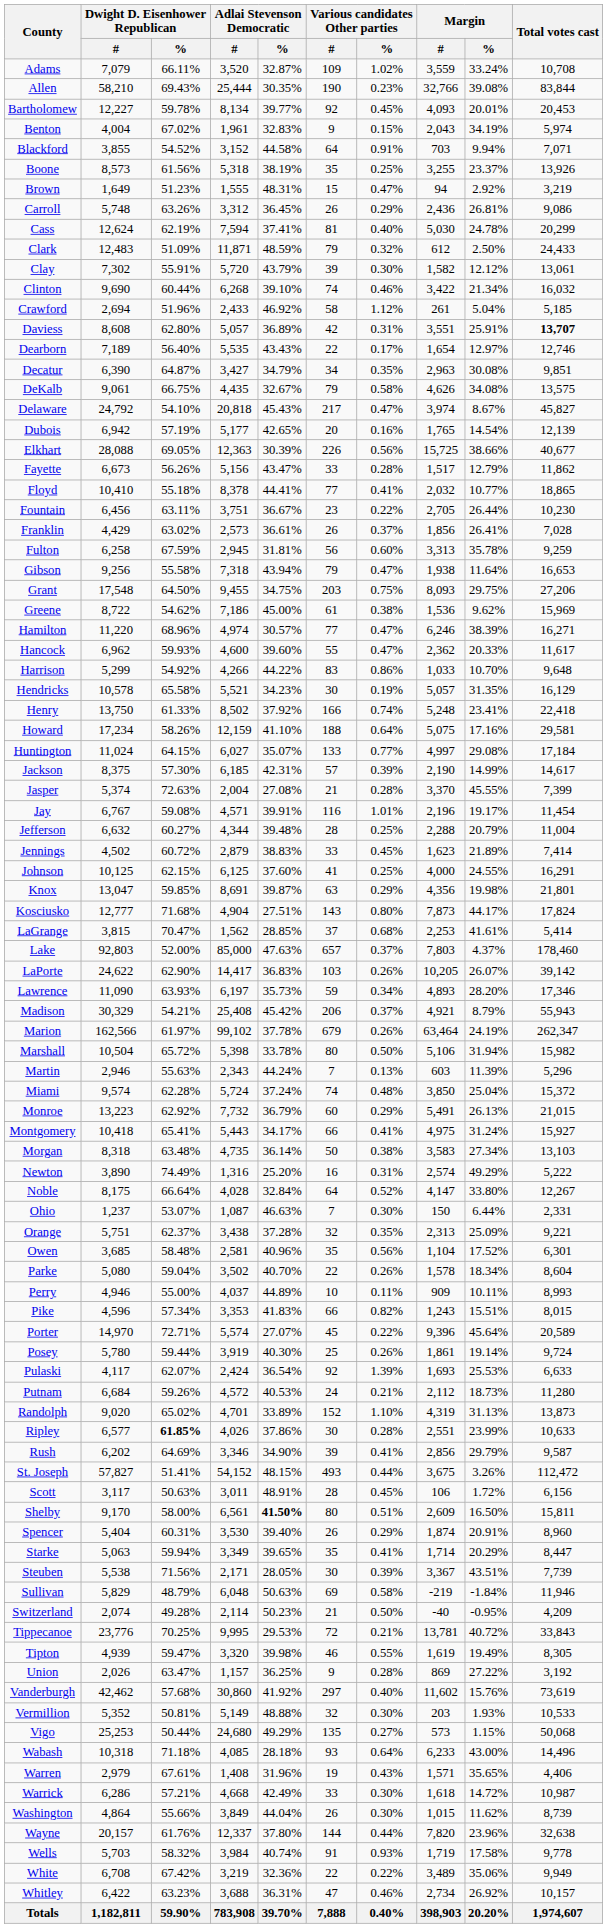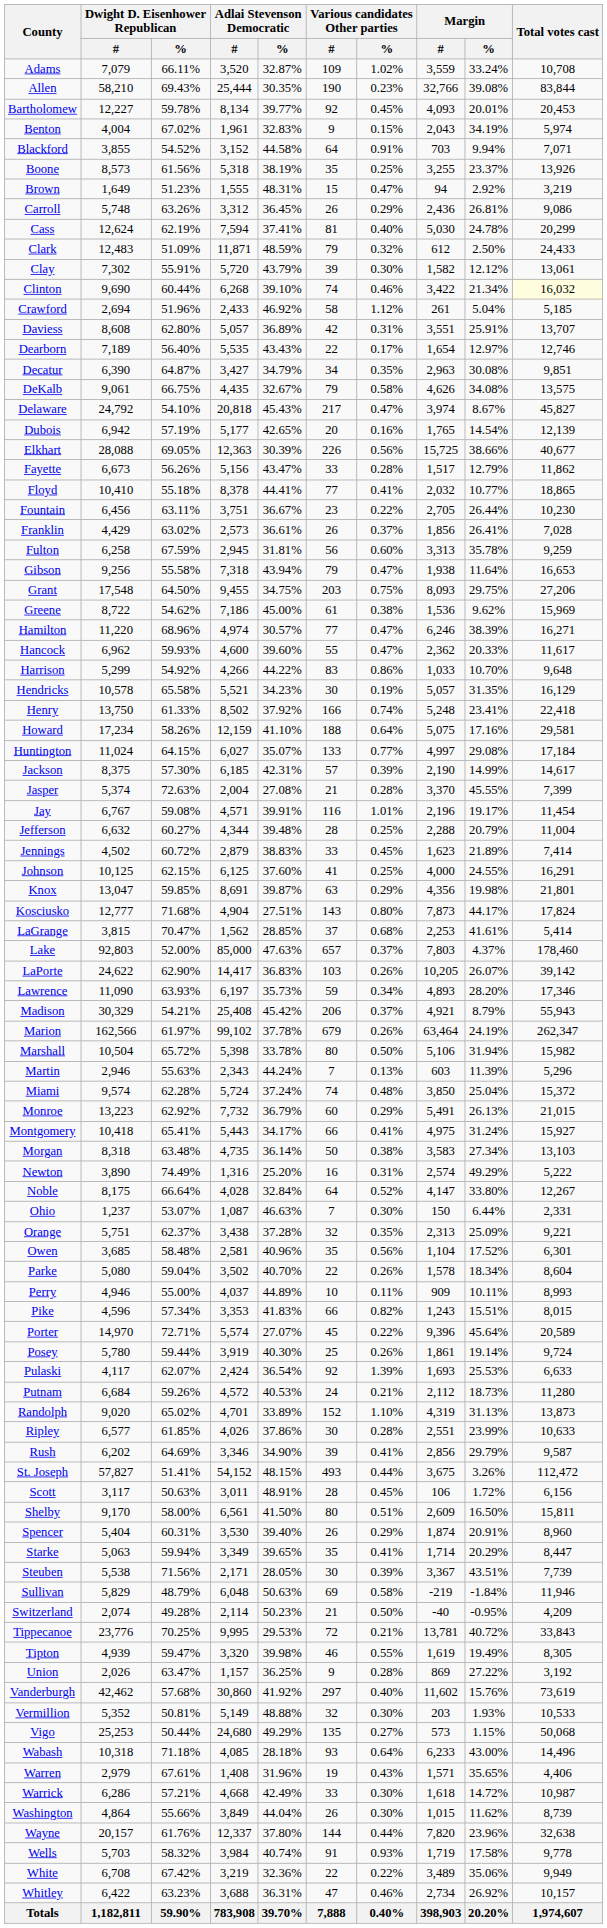(558, 289) no background -> (558, 289) lightyellow background
(558, 329) bold -> (558, 329) normal
(181, 1431) bold -> (181, 1431) normal
(282, 1512) bold -> (282, 1512) normal
